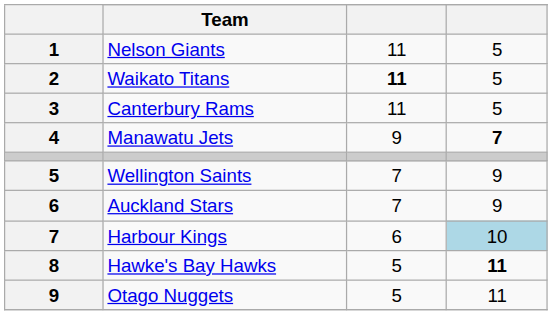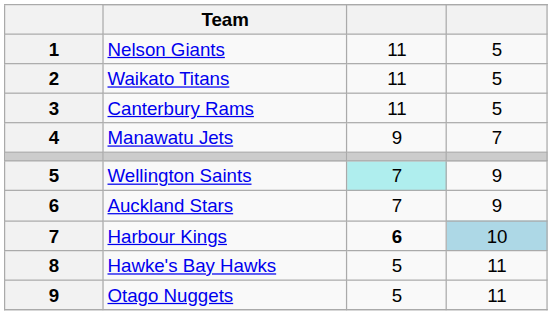(397, 79) bold -> (397, 79) normal
(497, 138) bold -> (497, 138) normal
(397, 176) no background -> (397, 176) paleturquoise background
(397, 235) normal -> (397, 235) bold
(497, 265) bold -> (497, 265) normal
